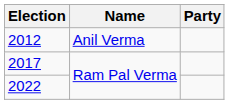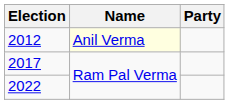(109, 39) no background -> (109, 39) lightyellow background
